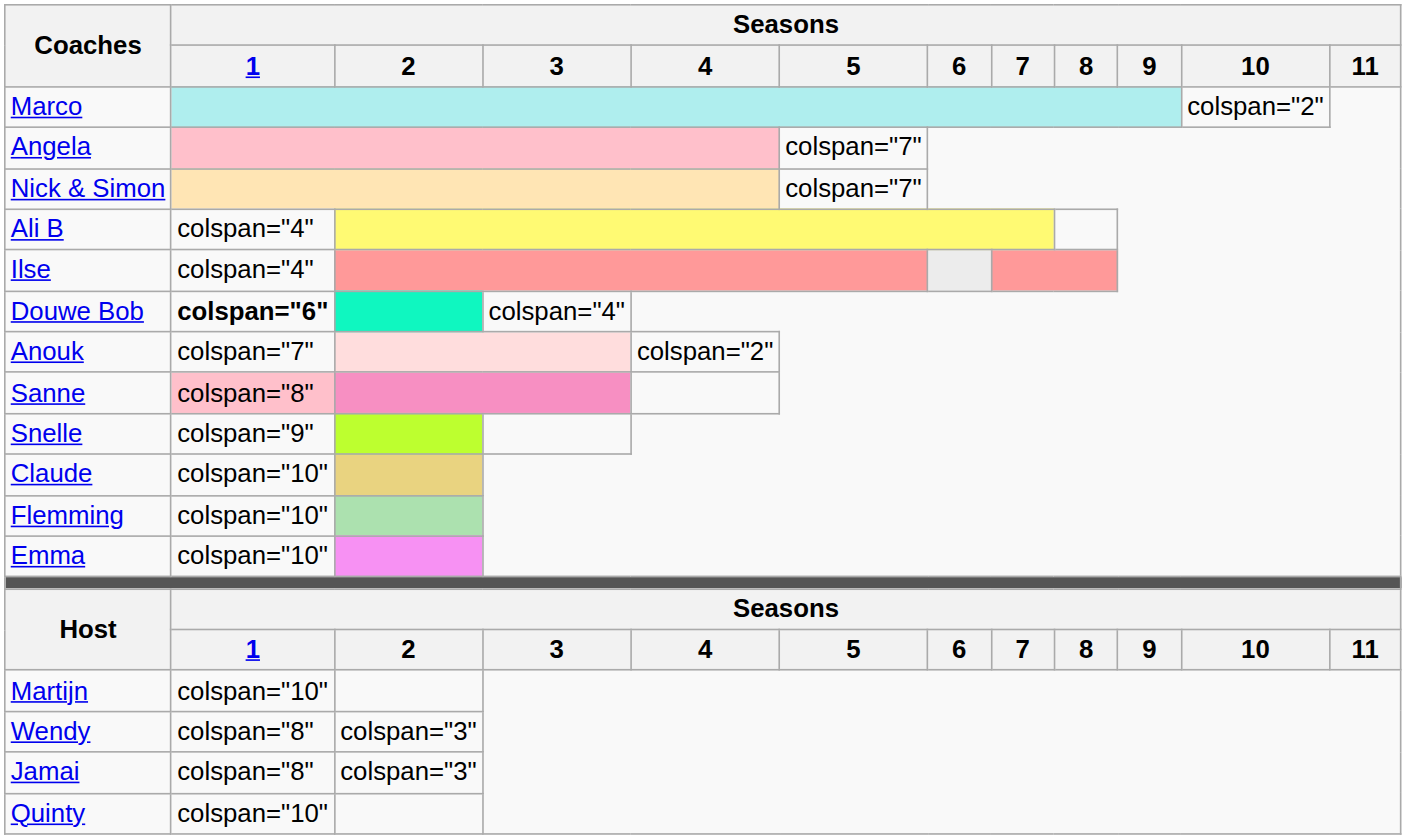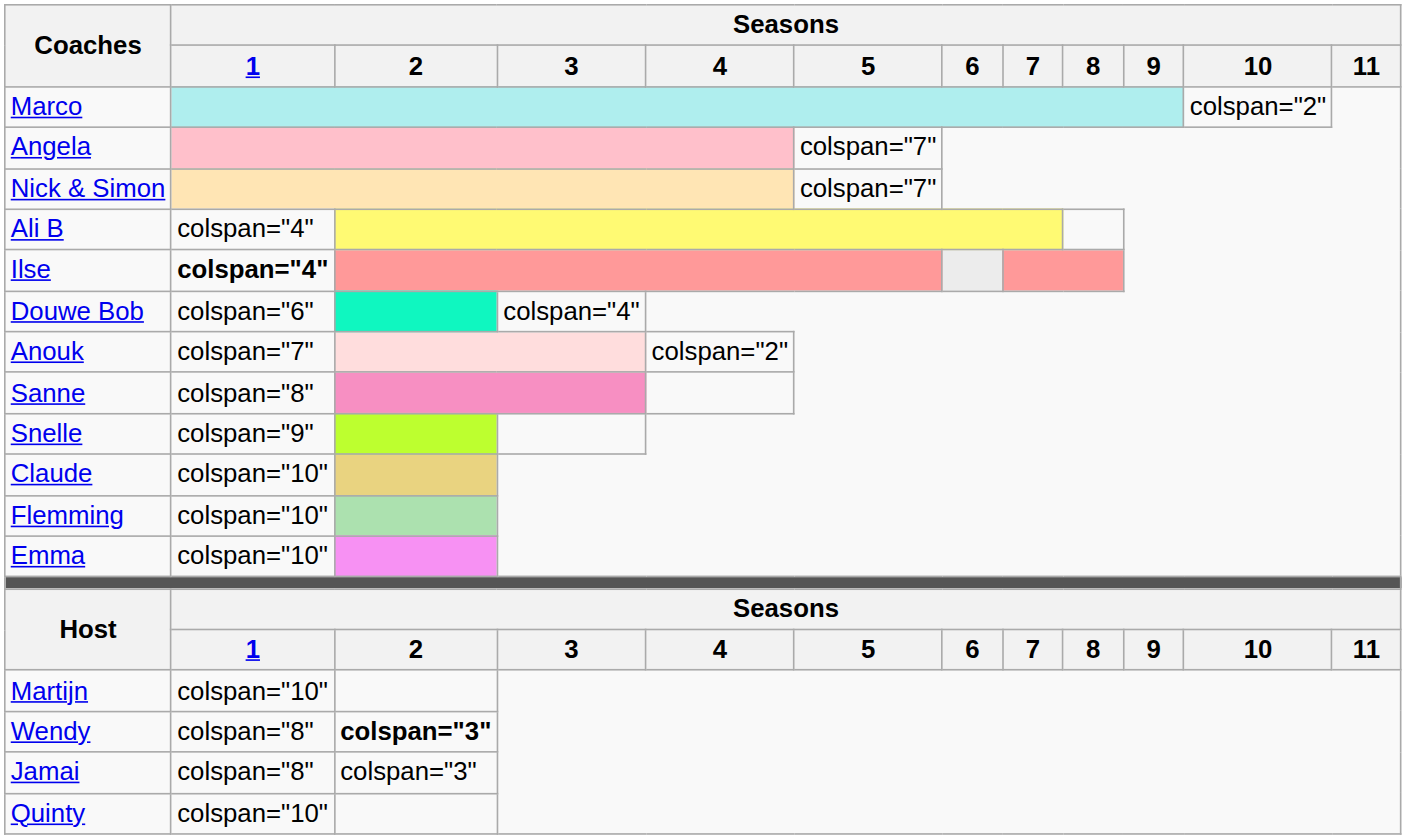(245, 270) normal -> (253, 270) bold
(253, 310) bold -> (245, 310) normal
(245, 392) pink background -> (245, 392) no background
(408, 731) normal -> (416, 731) bold
